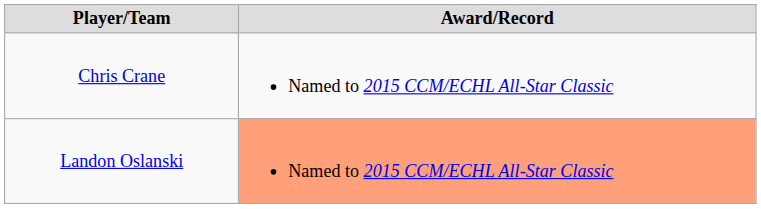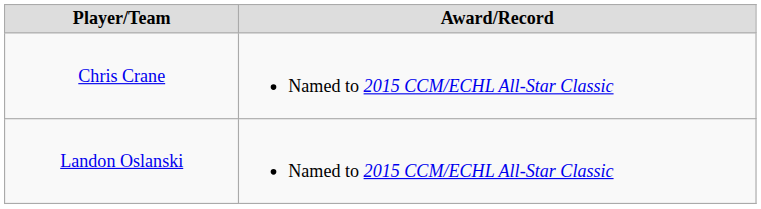(497, 171) lightsalmon background -> (497, 171) no background
